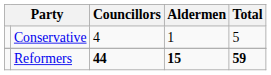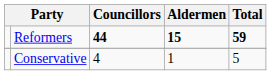rows swapped: (43, 59) <-> (50, 37)
